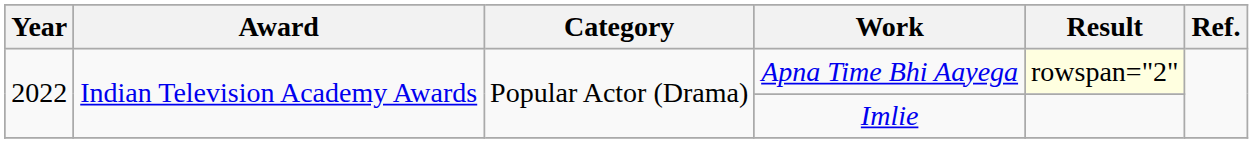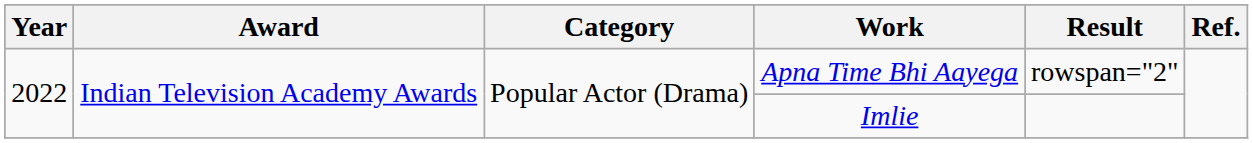(1105, 71) lightyellow background -> (1105, 71) no background
